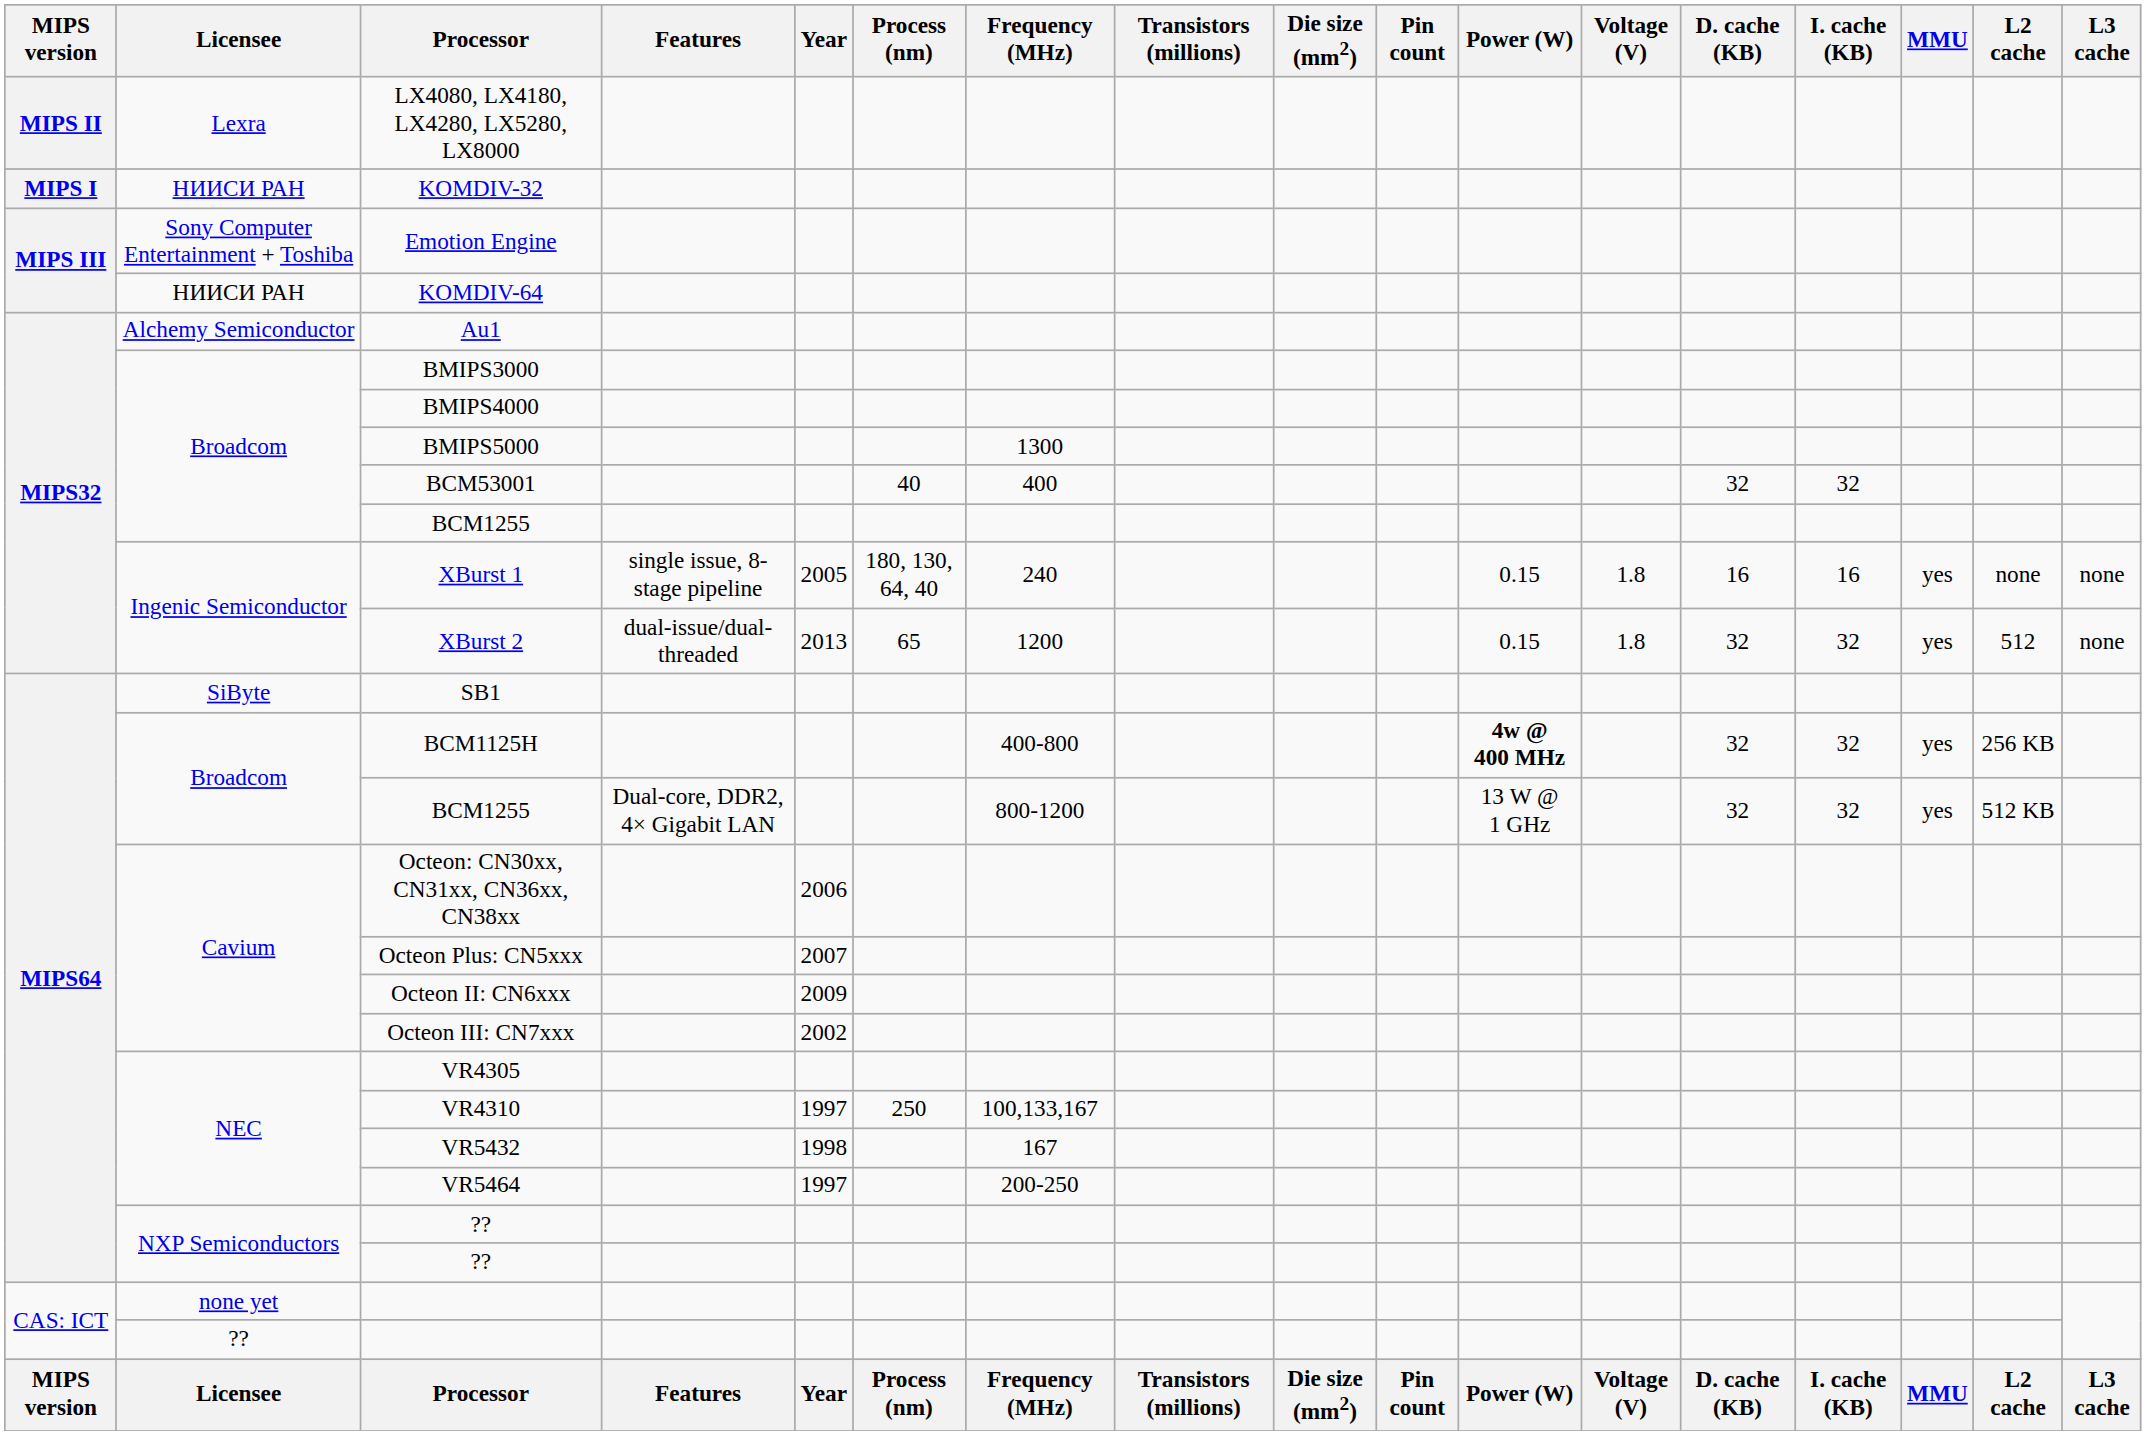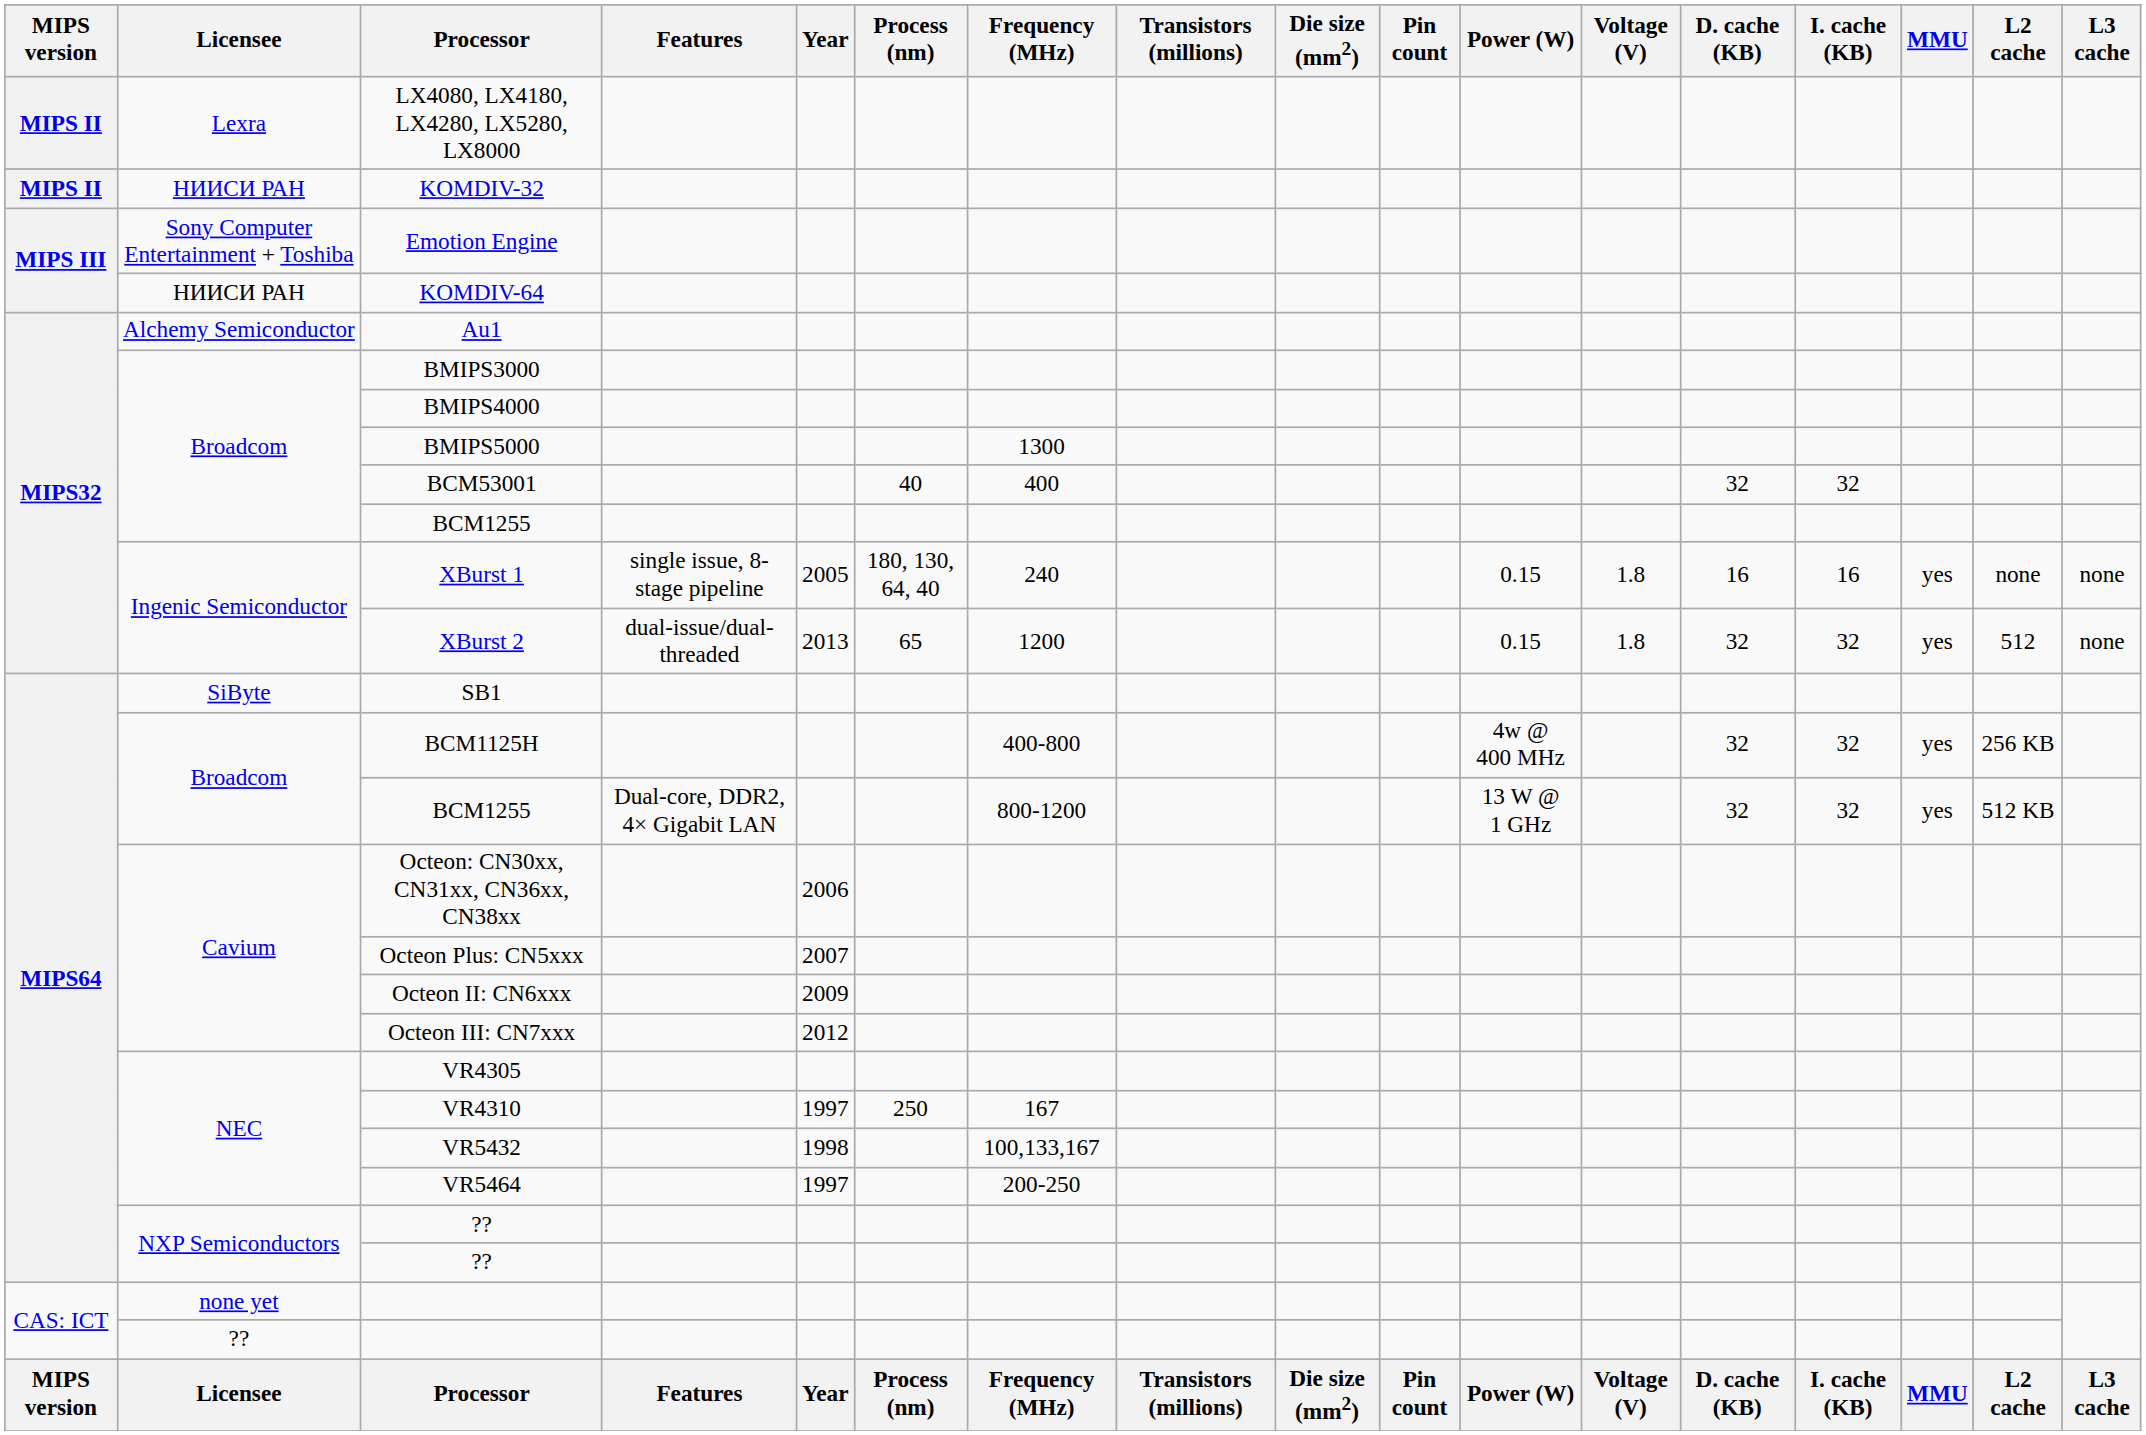(61, 188) MIPS I -> (61, 188) MIPS II
(1520, 744) bold -> (1521, 744) normal
(824, 1031) 2002 -> (825, 1031) 2012
(1040, 1108) 100,133,167 -> (1042, 1108) 167
(1040, 1147) 167 -> (1042, 1147) 100,133,167
